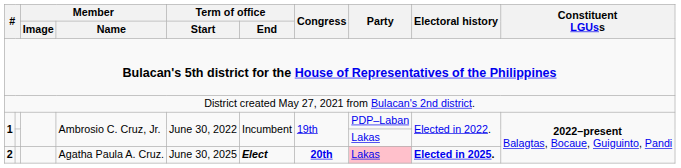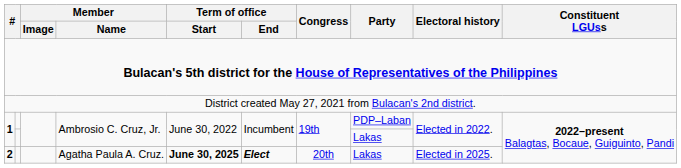(203, 154) normal -> (204, 154) bold
(322, 154) bold -> (323, 154) normal
(366, 154) pink background -> (367, 154) no background
(454, 154) bold -> (454, 154) normal
